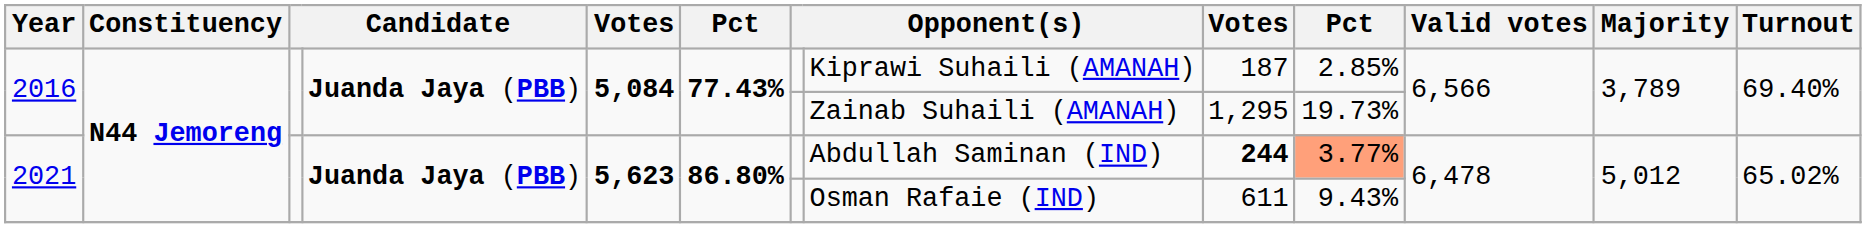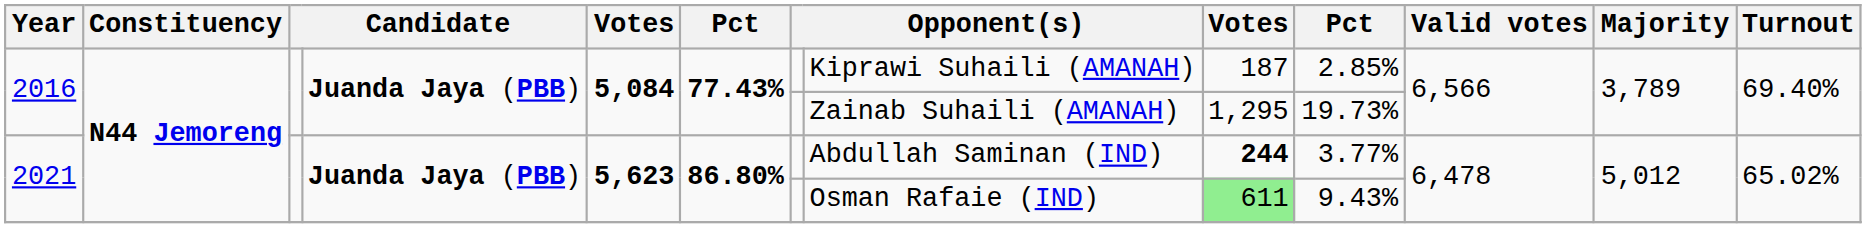(1358, 157) lightsalmon background -> (1358, 157) no background
(1265, 200) no background -> (1265, 200) lightgreen background
